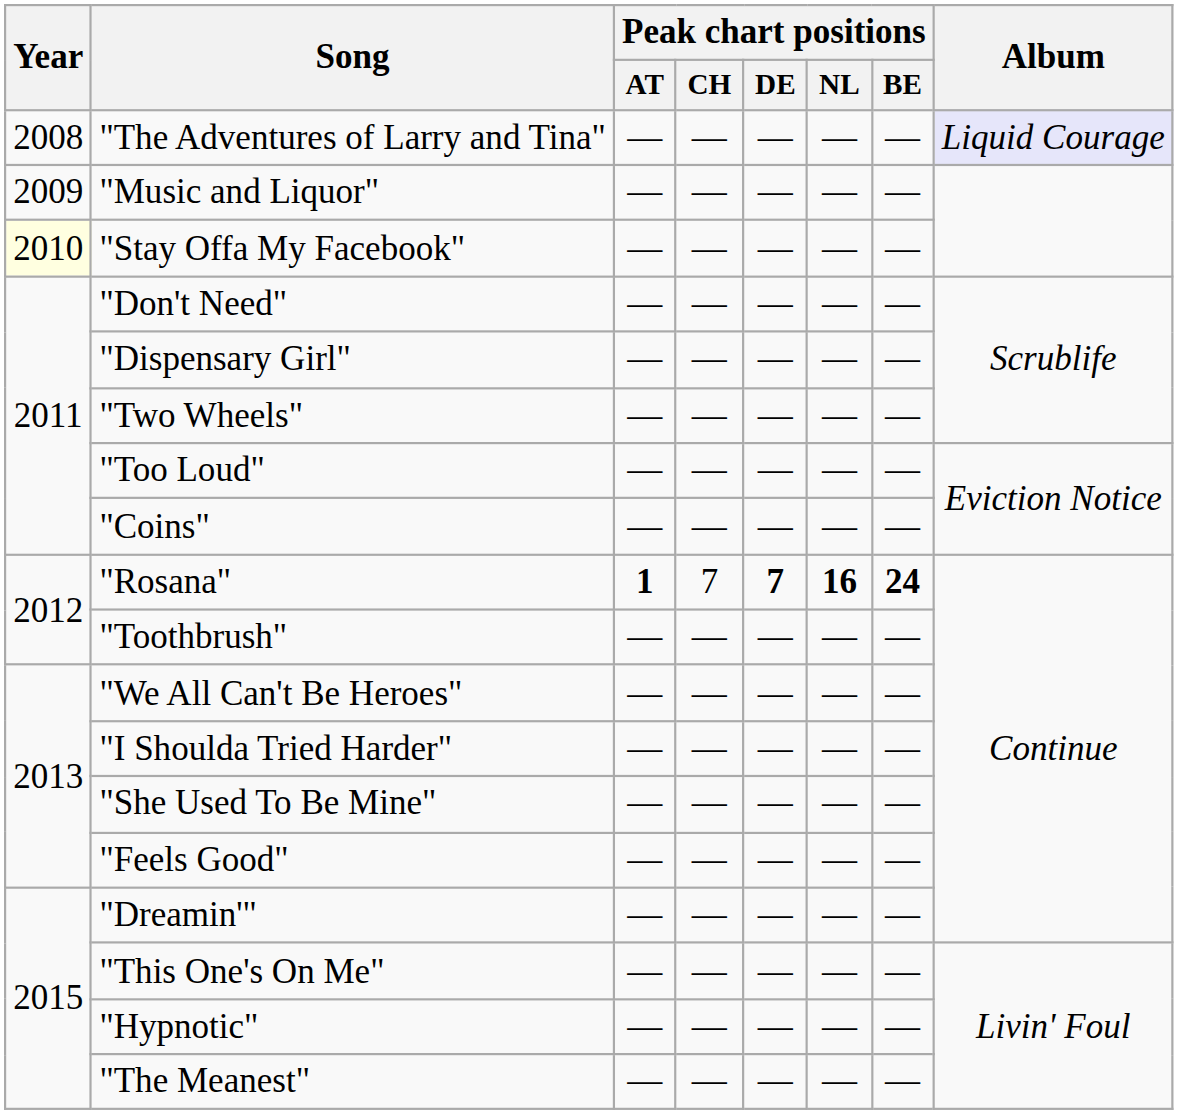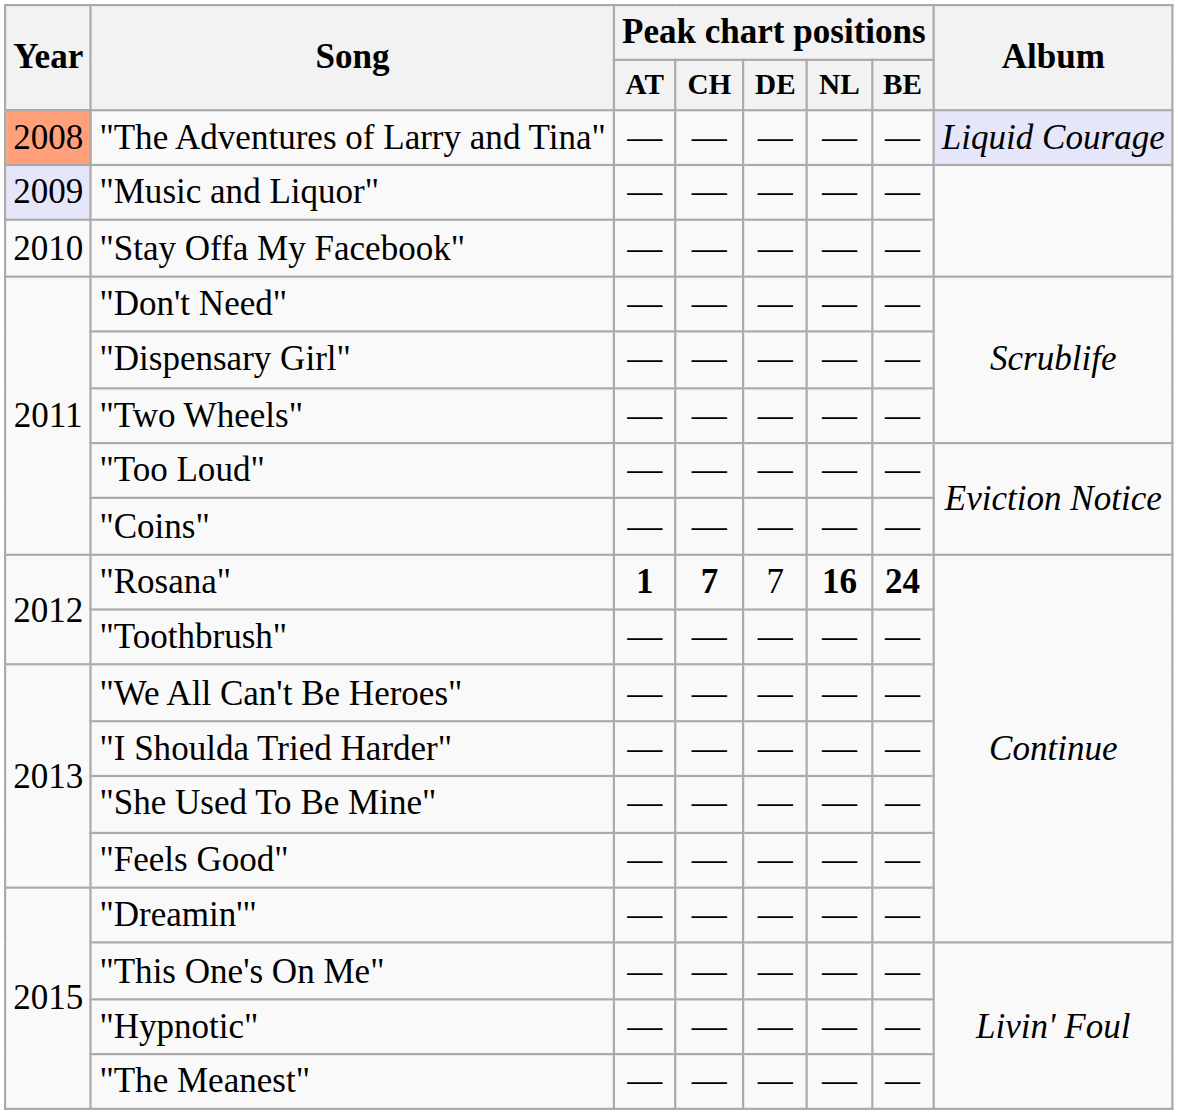(48, 136) no background -> (48, 136) lightsalmon background
(48, 192) no background -> (48, 192) lavender background
(48, 247) lightyellow background -> (48, 247) no background
(709, 581) normal -> (709, 581) bold
(775, 581) bold -> (775, 581) normal
